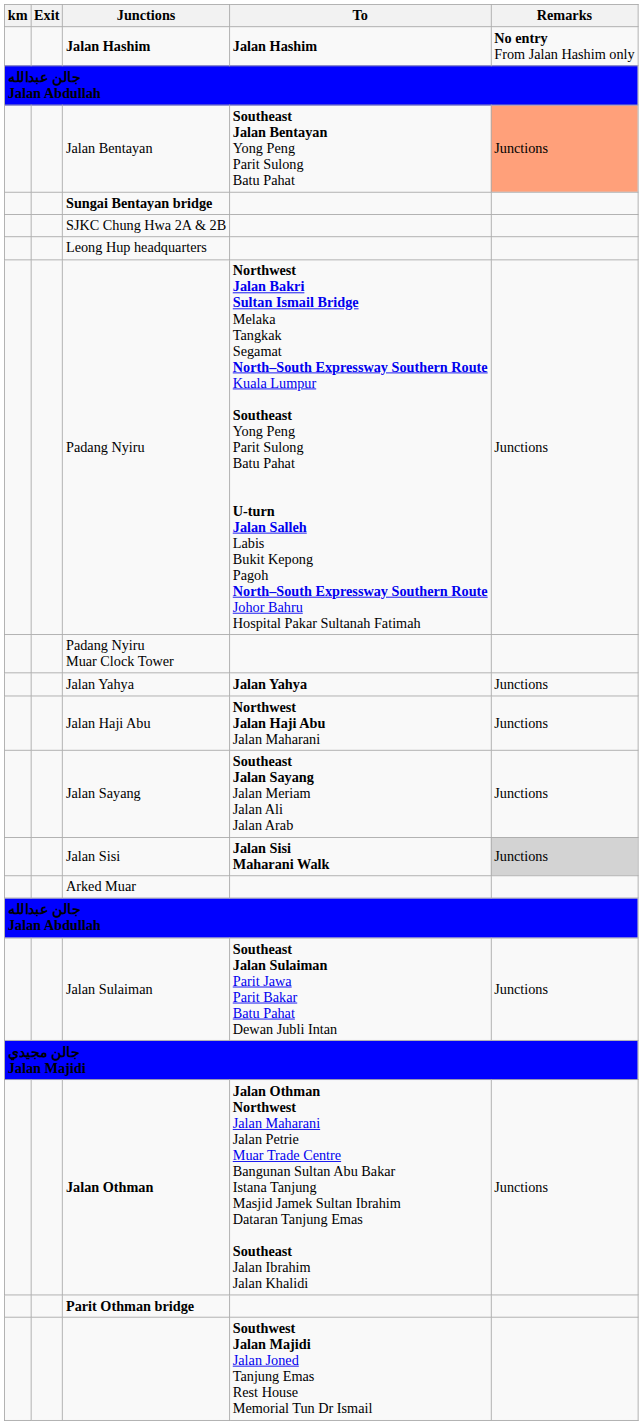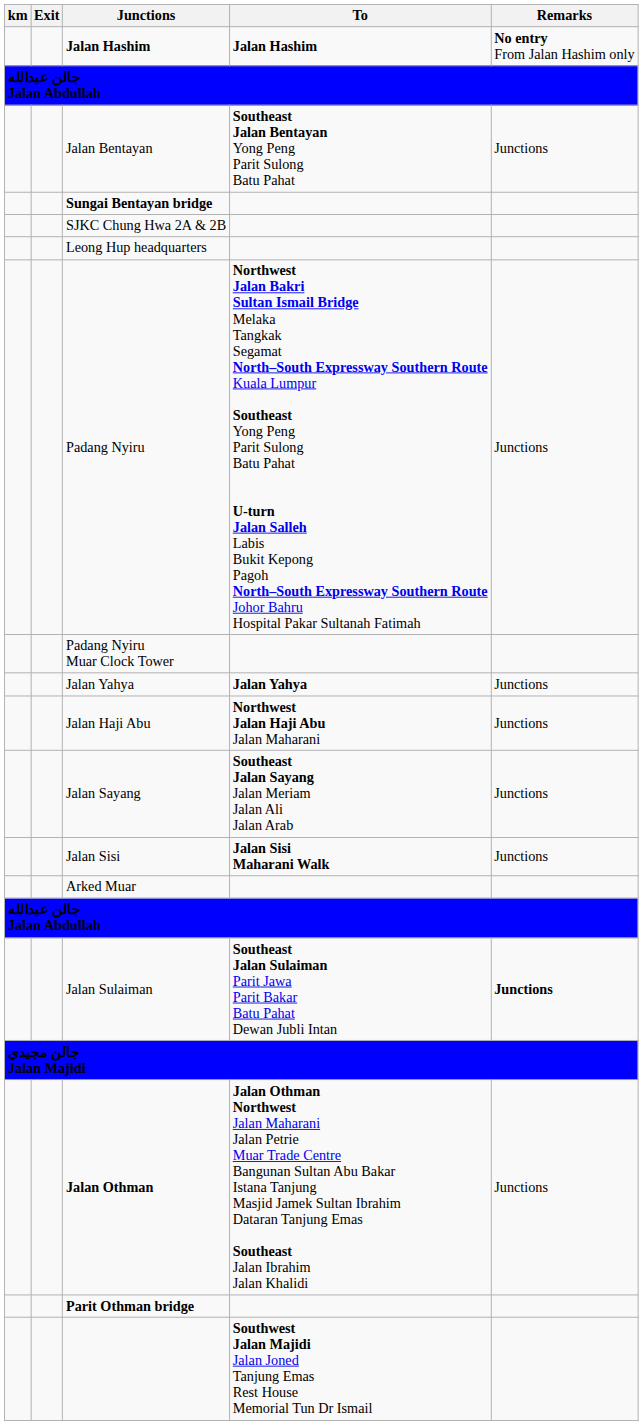(521, 148) lightsalmon background -> (521, 148) no background
(521, 856) lightgrey background -> (521, 856) no background
(521, 989) normal -> (524, 989) bold
